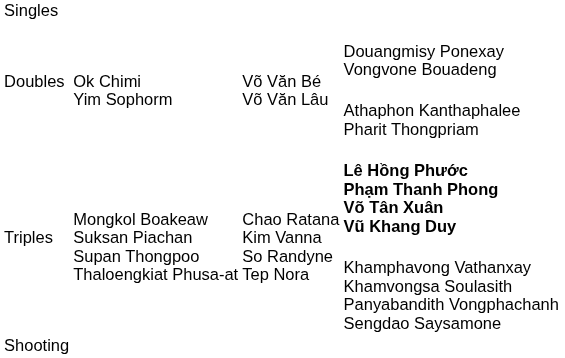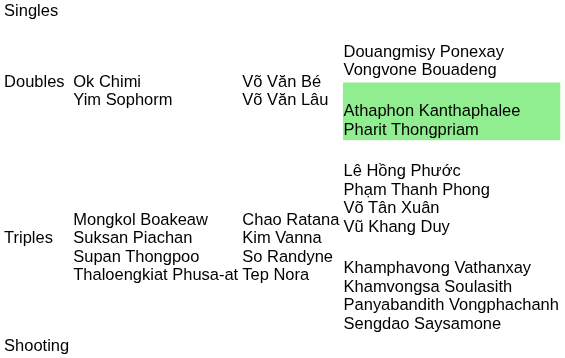(432, 120) no background -> (432, 120) lightgreen background
(421, 198) bold -> (417, 198) normal
